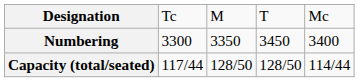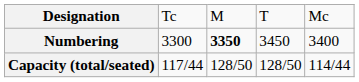(225, 40) normal -> (225, 40) bold
